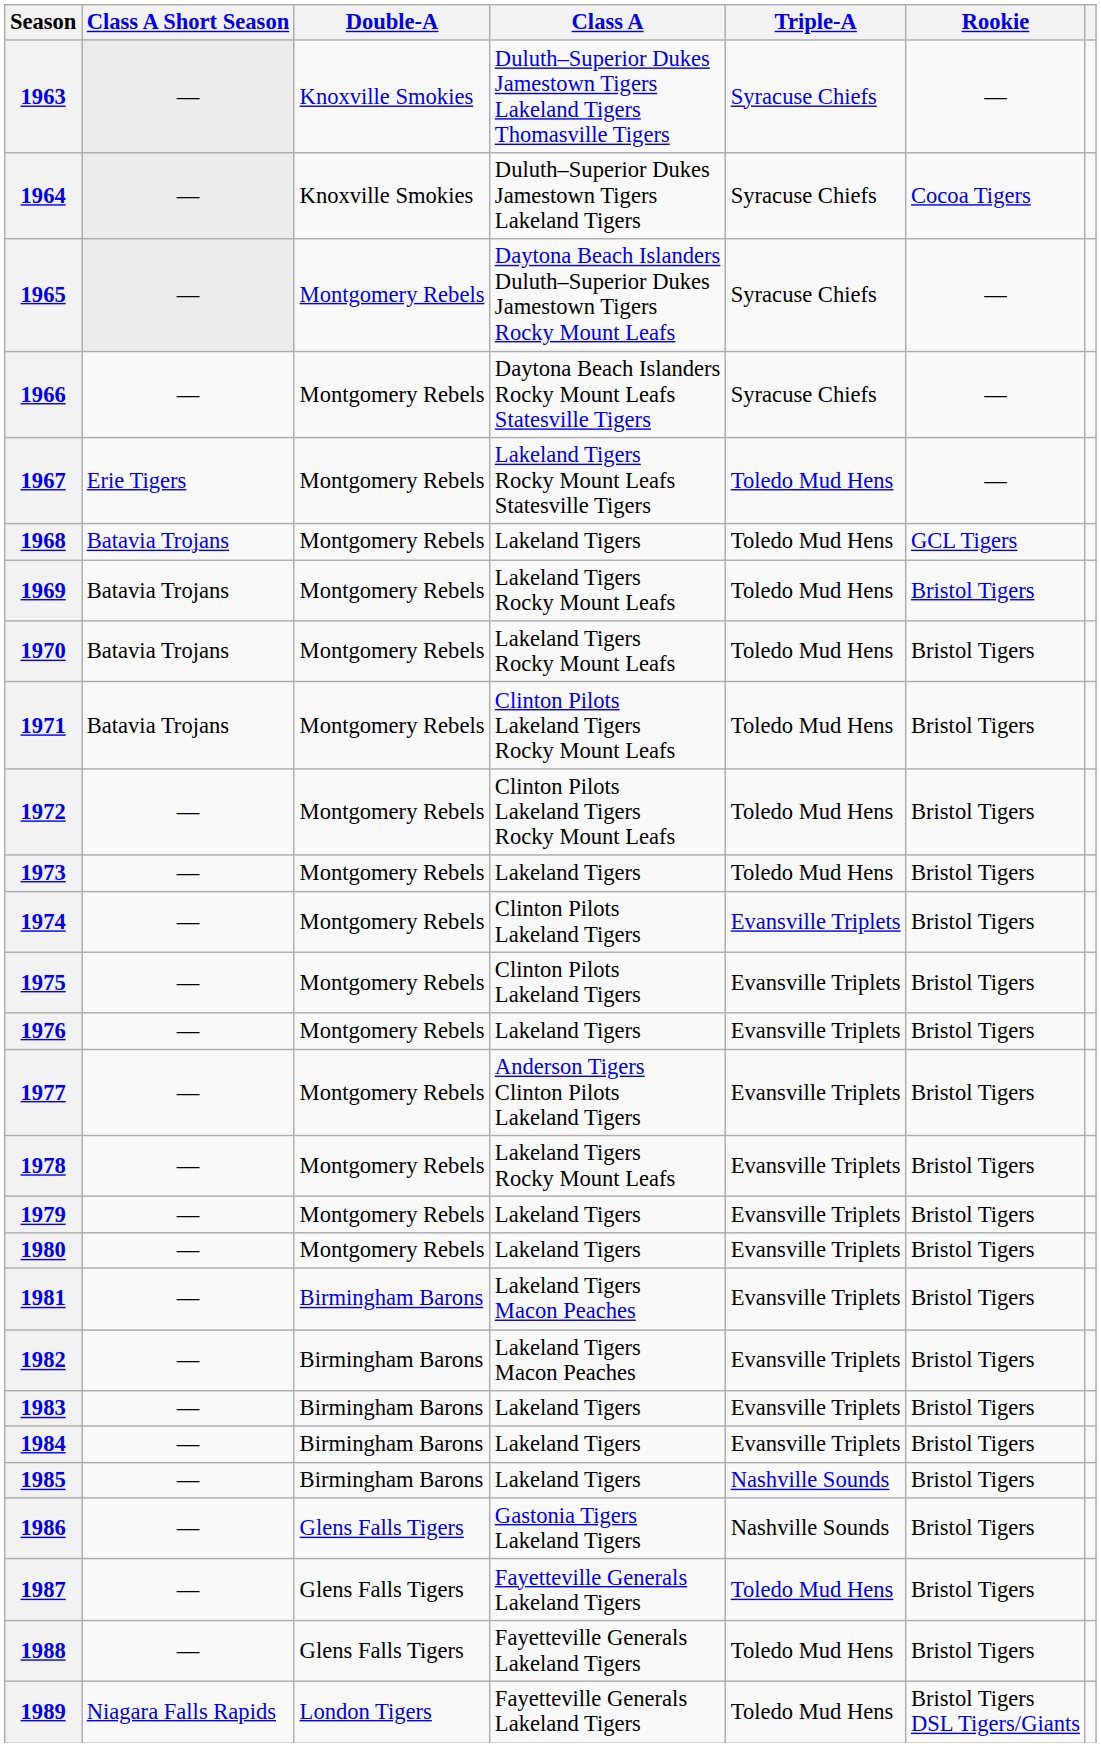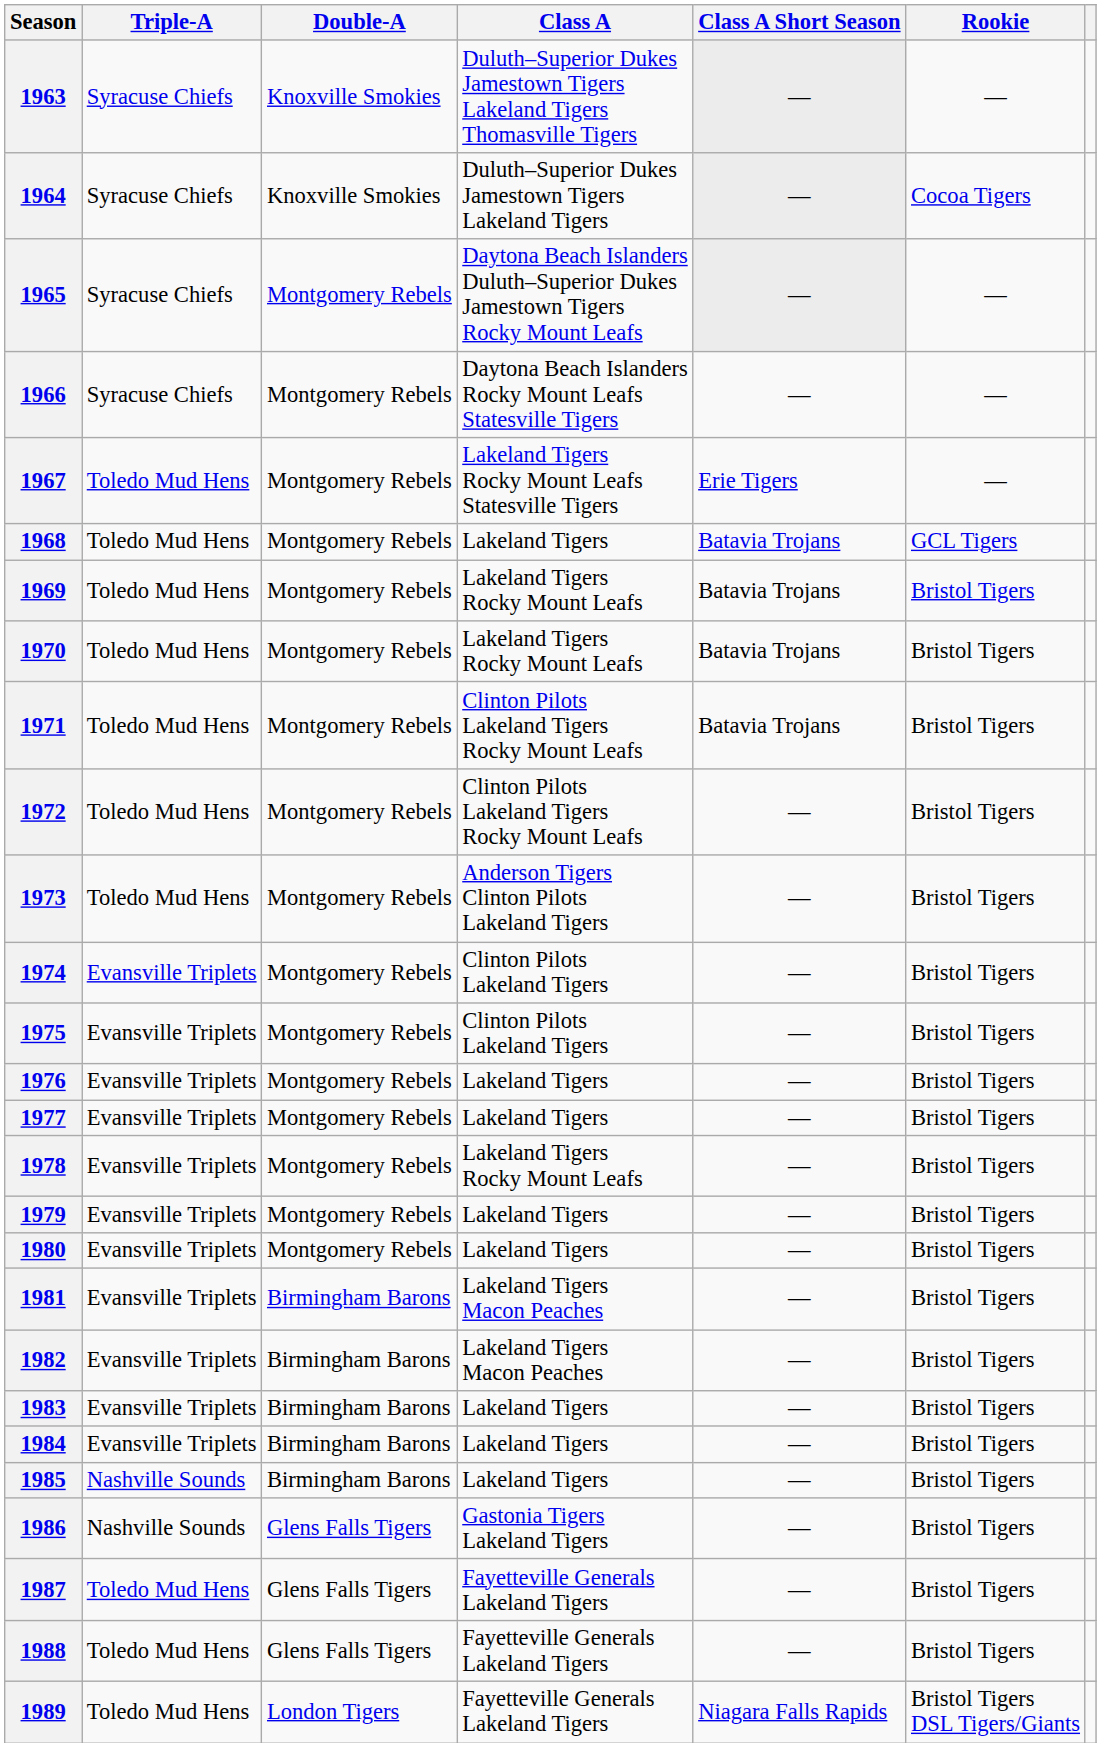columns swapped: (816, 22) <-> (188, 22)
(568, 872) Lakeland Tigers -> (537, 898) Anderson Tigers Clinton Pilots Lakeland Tigers
(570, 1092) Anderson Tigers Clinton Pilots Lakeland Tigers -> (535, 1117) Lakeland Tigers
